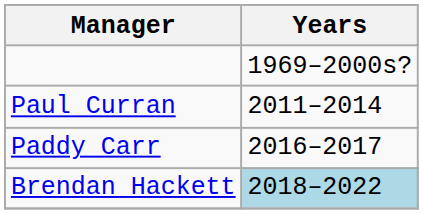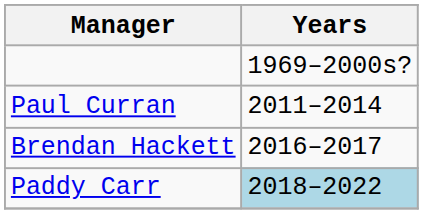(86, 147) Paddy Carr -> (123, 147) Brendan Hackett
(123, 188) Brendan Hackett -> (86, 188) Paddy Carr
